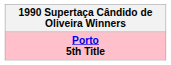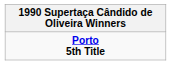(85, 46) pink background -> (85, 46) no background
